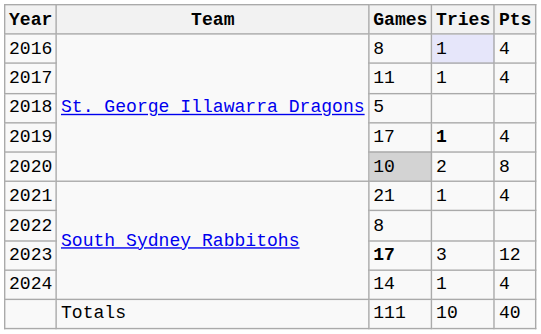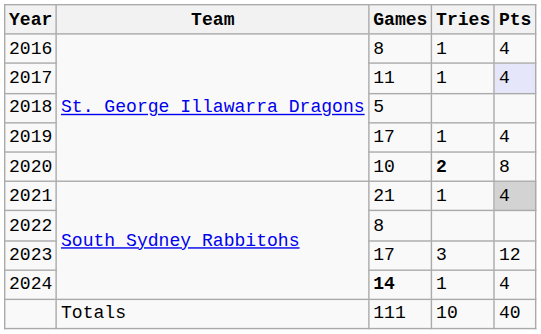(441, 49) lavender background -> (441, 49) no background
(504, 78) no background -> (504, 78) lavender background
(441, 137) bold -> (441, 137) normal
(384, 167) lightgrey background -> (384, 167) no background
(441, 167) normal -> (441, 167) bold
(504, 196) no background -> (504, 196) lightgrey background
(384, 255) bold -> (384, 255) normal
(384, 284) normal -> (384, 284) bold
